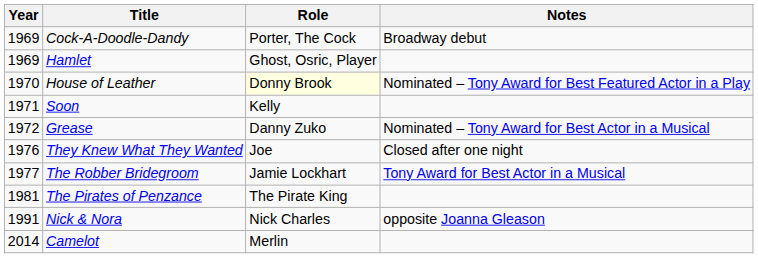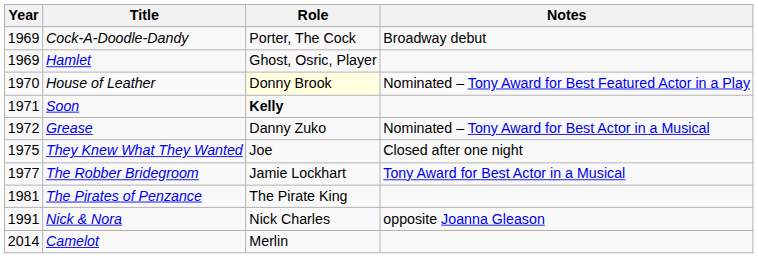(265, 106) normal -> (266, 106) bold
(24, 151) 1976 -> (24, 151) 1975
